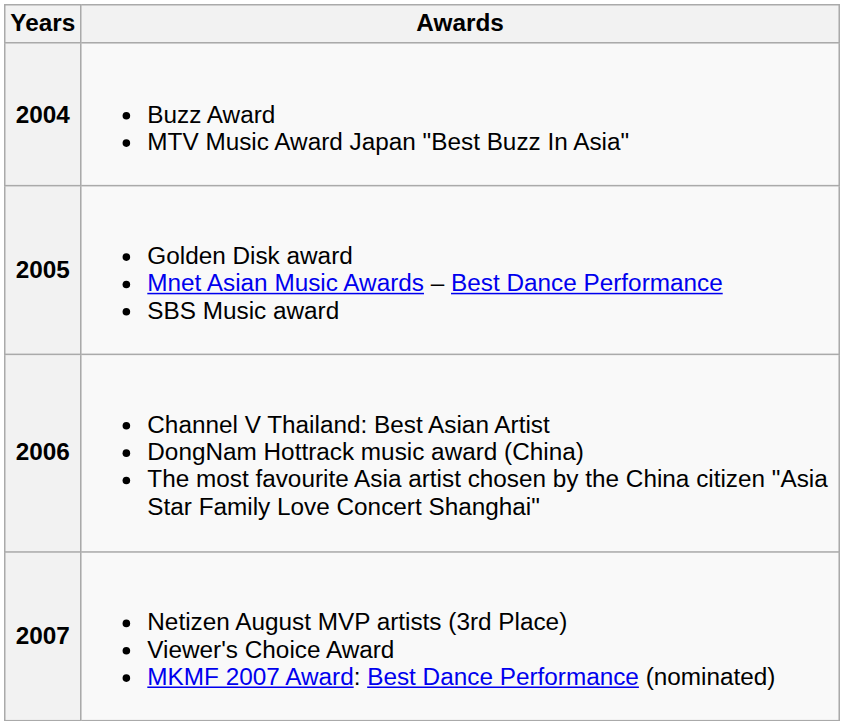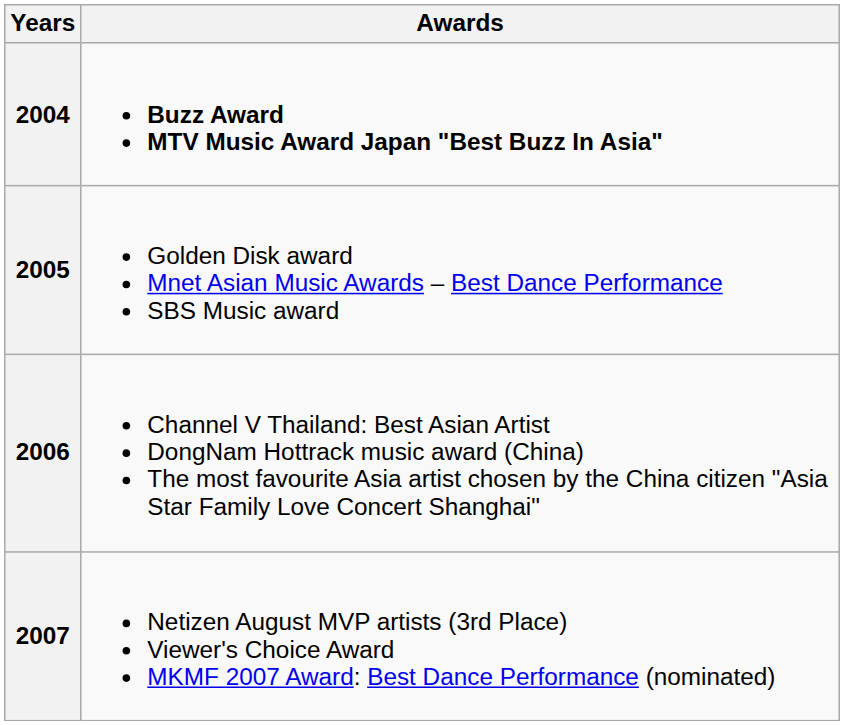(460, 128) normal -> (460, 128) bold
